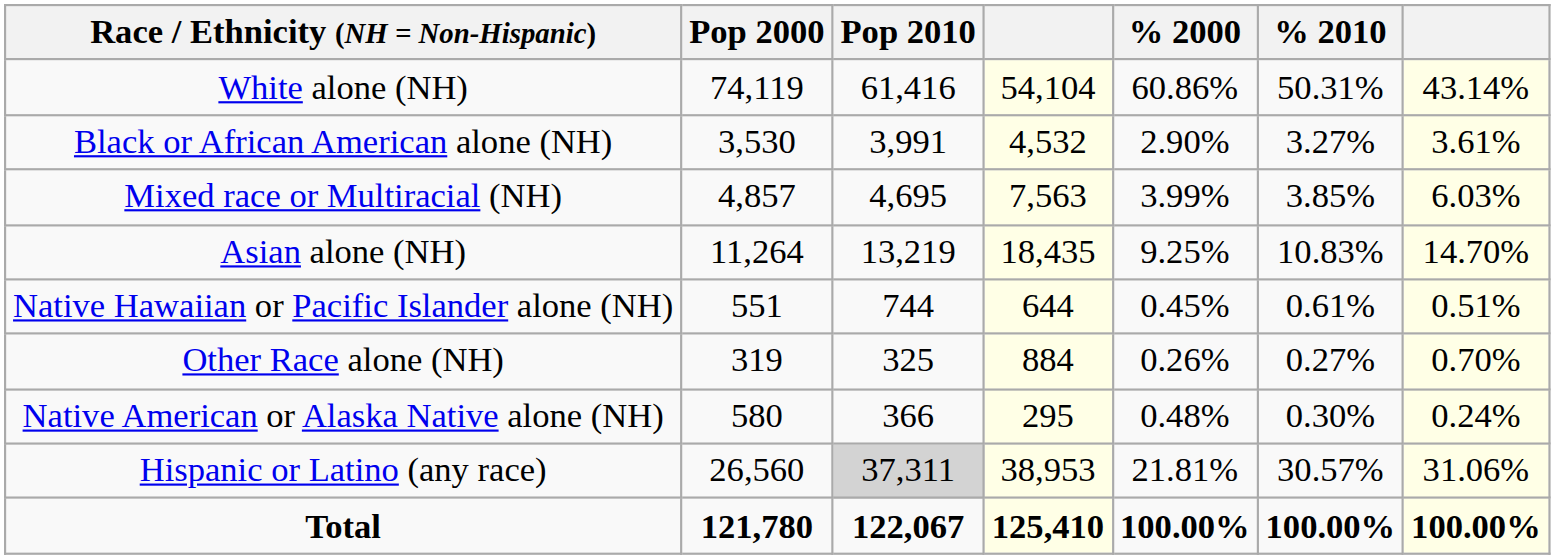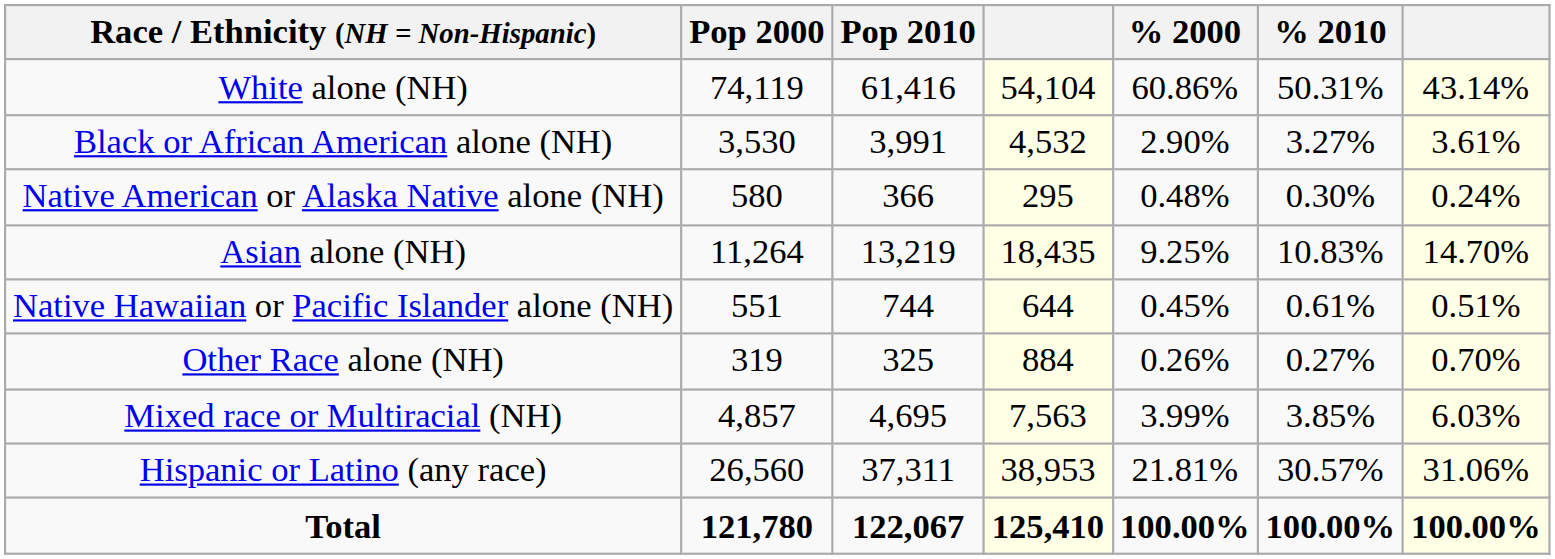rows swapped: (343, 415) <-> (343, 196)
(908, 470) lightgrey background -> (908, 470) no background
